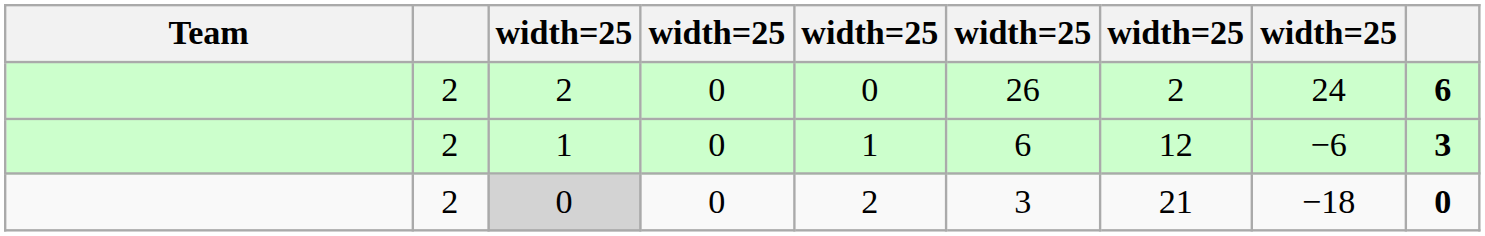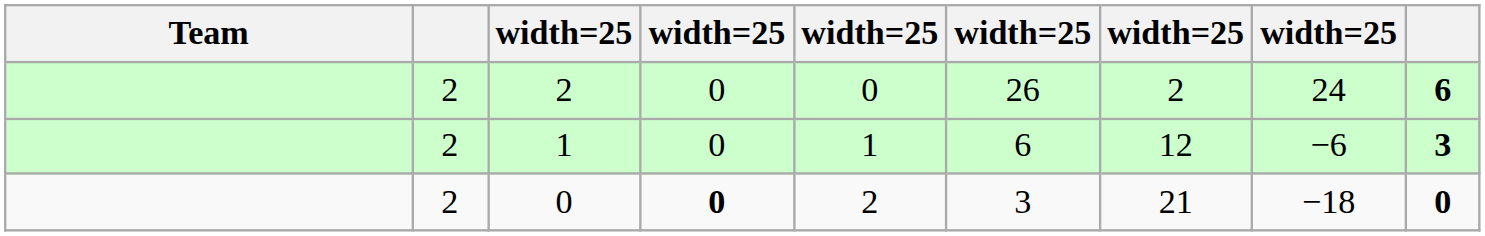(564, 201) lightgrey background -> (564, 201) no background
(717, 201) normal -> (717, 201) bold
